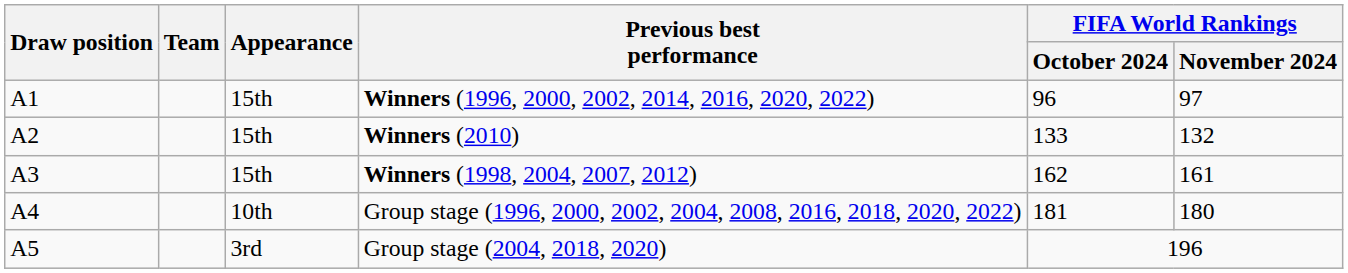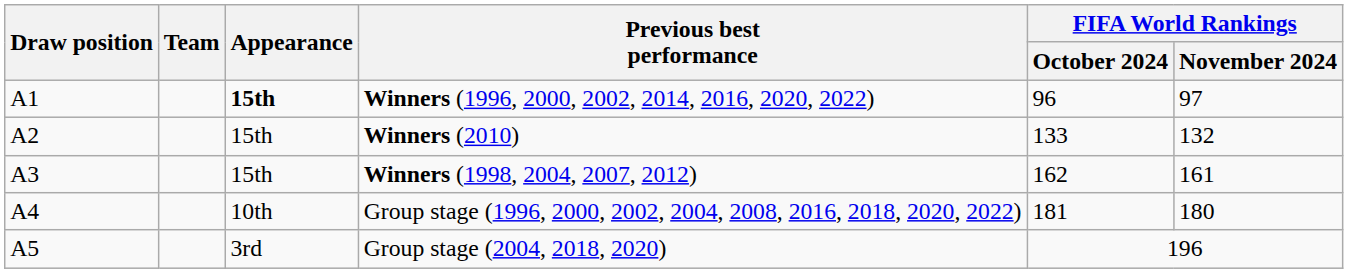(252, 98) normal -> (253, 98) bold
